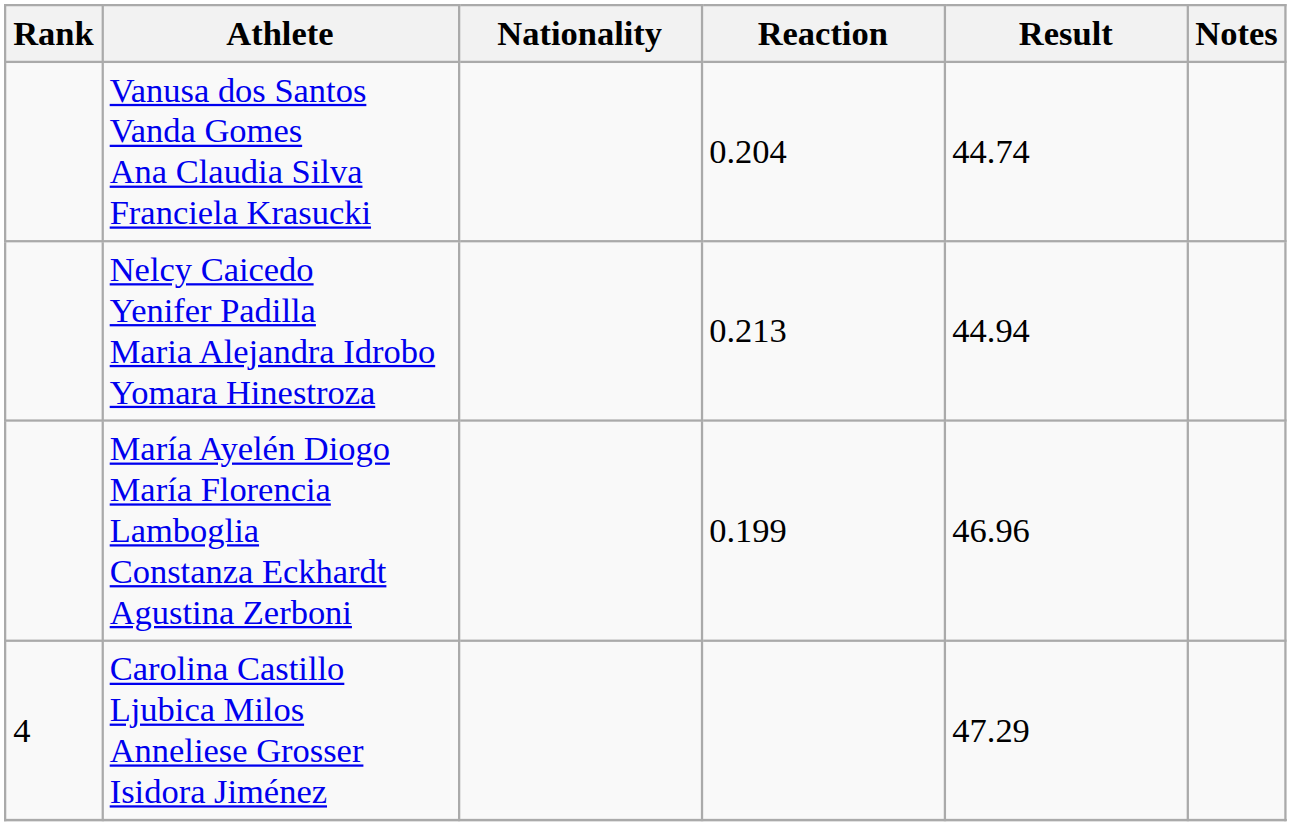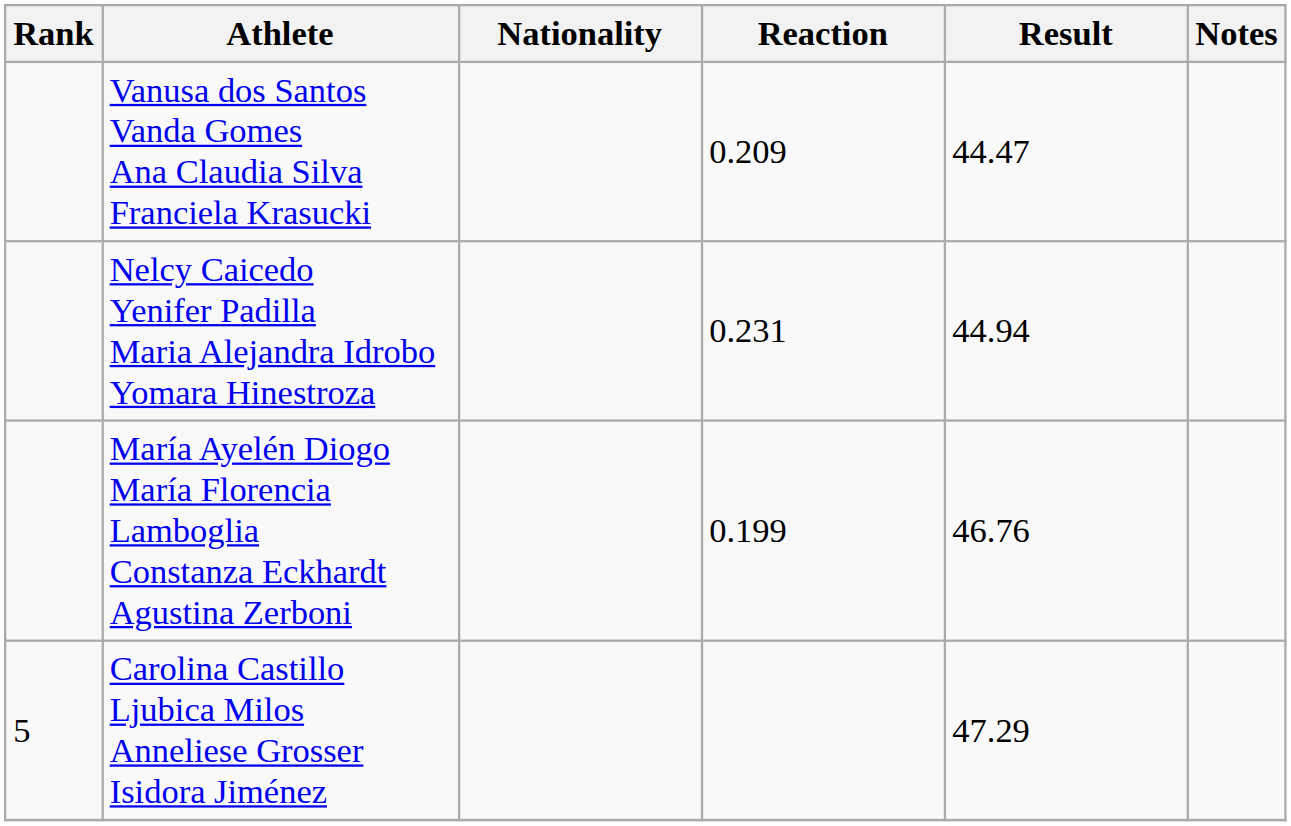(748, 151) 0.204 -> (748, 151) 0.209
(991, 151) 44.74 -> (991, 151) 44.47
(748, 330) 0.213 -> (748, 330) 0.231
(991, 530) 46.96 -> (991, 530) 46.76
(22, 730) 4 -> (22, 730) 5
